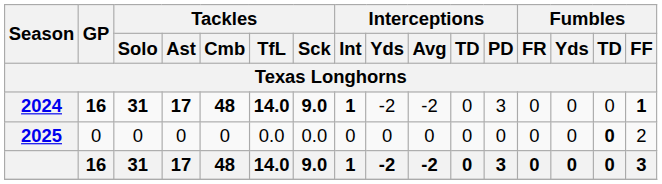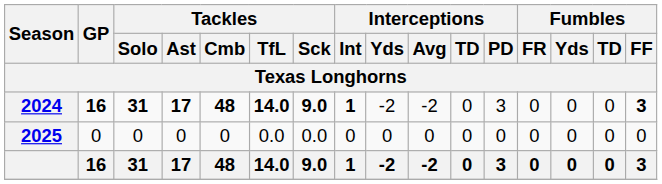(641, 106) 1 -> (641, 106) 3
(610, 135) bold -> (610, 135) normal
(641, 135) 2 -> (641, 135) 0
